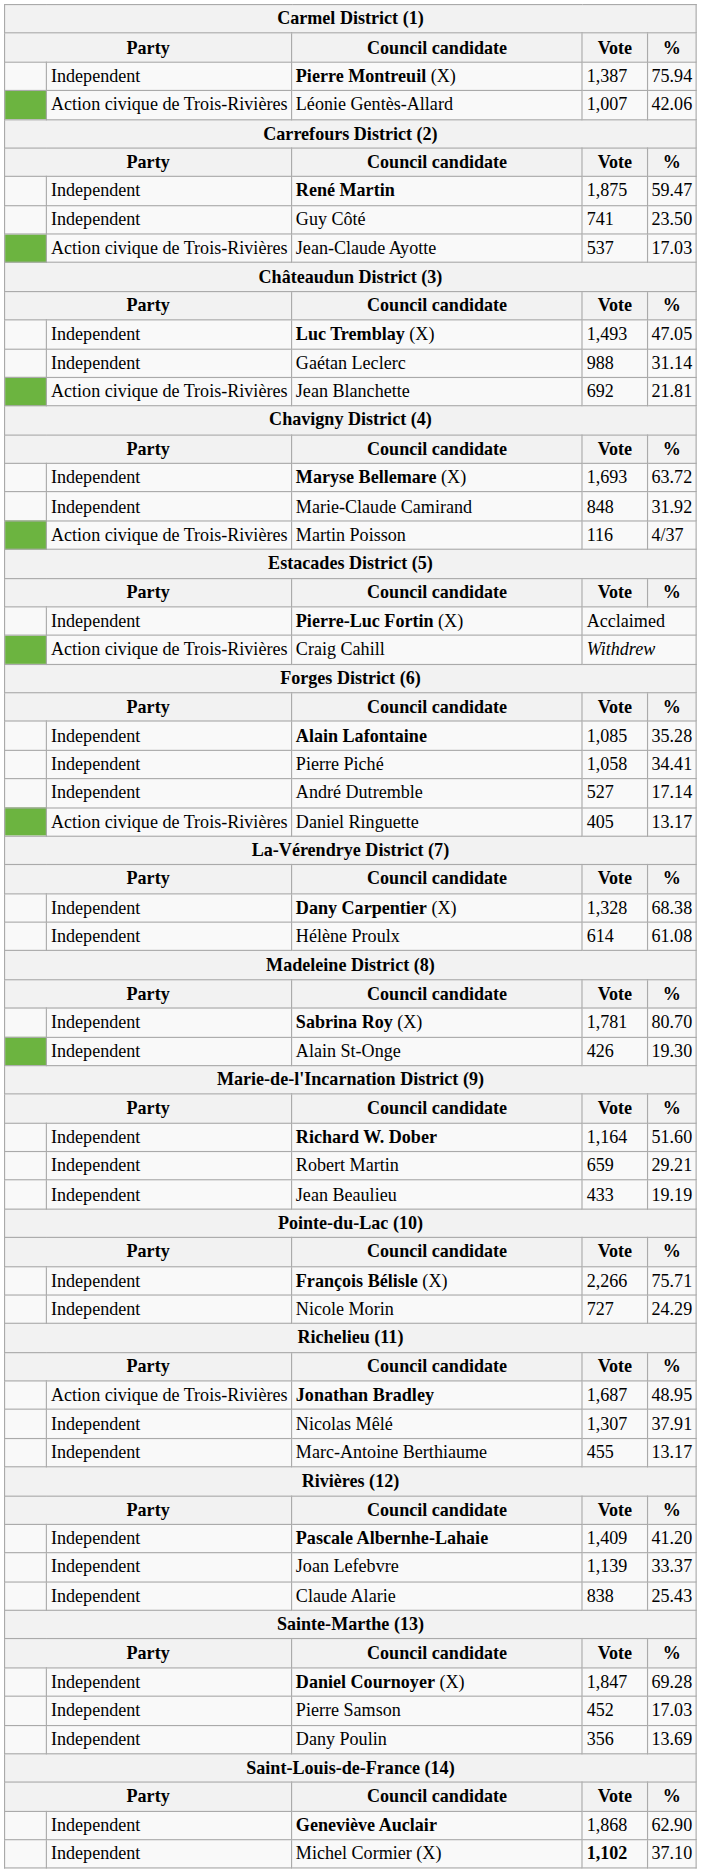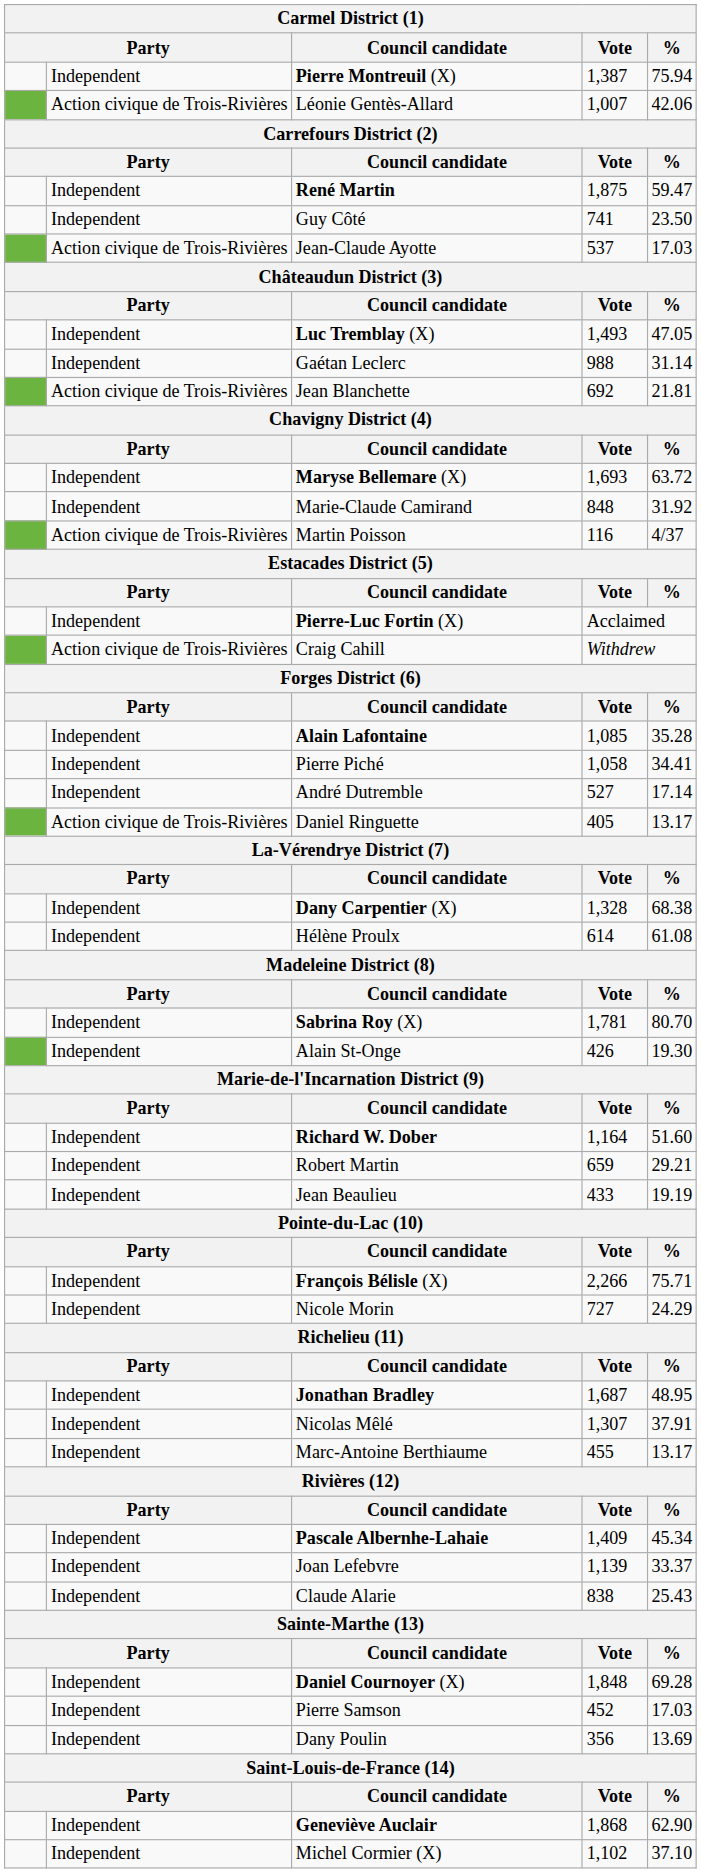(169, 1395) Action civique de Trois-Rivières -> (96, 1395) Independent
(672, 1538) 41.20 -> (672, 1538) 45.34
(607, 1681) 1,847 -> (607, 1681) 1,848
(607, 1853) bold -> (607, 1853) normal
